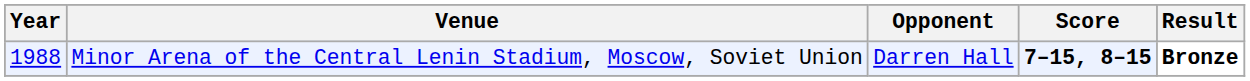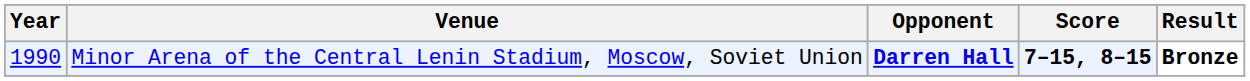(36, 58) 1988 -> (36, 58) 1990
(943, 58) normal -> (943, 58) bold
